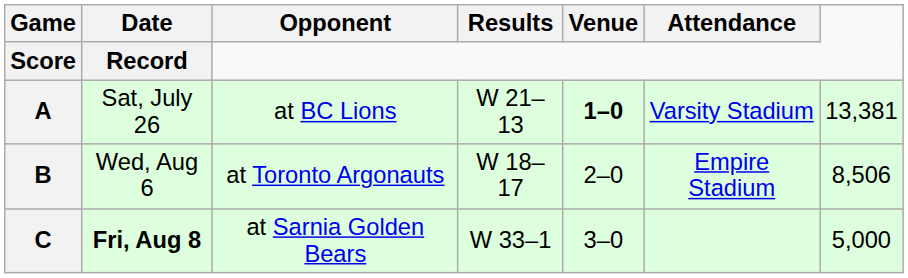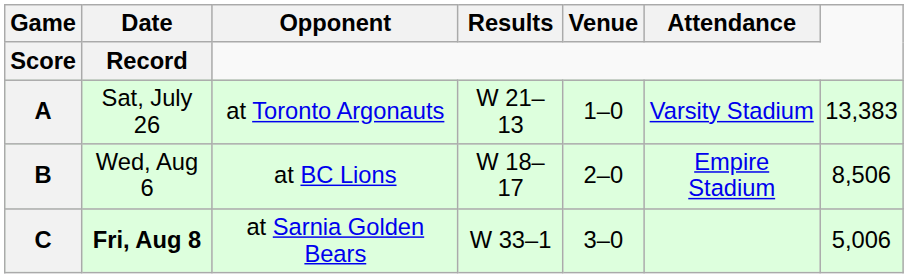(335, 111) at BC Lions -> (335, 111) at Toronto Argonauts
(603, 111) bold -> (603, 111) normal
(861, 111) 13,381 -> (861, 111) 13,383
(335, 175) at Toronto Argonauts -> (335, 175) at BC Lions
(861, 240) 5,000 -> (861, 240) 5,006
